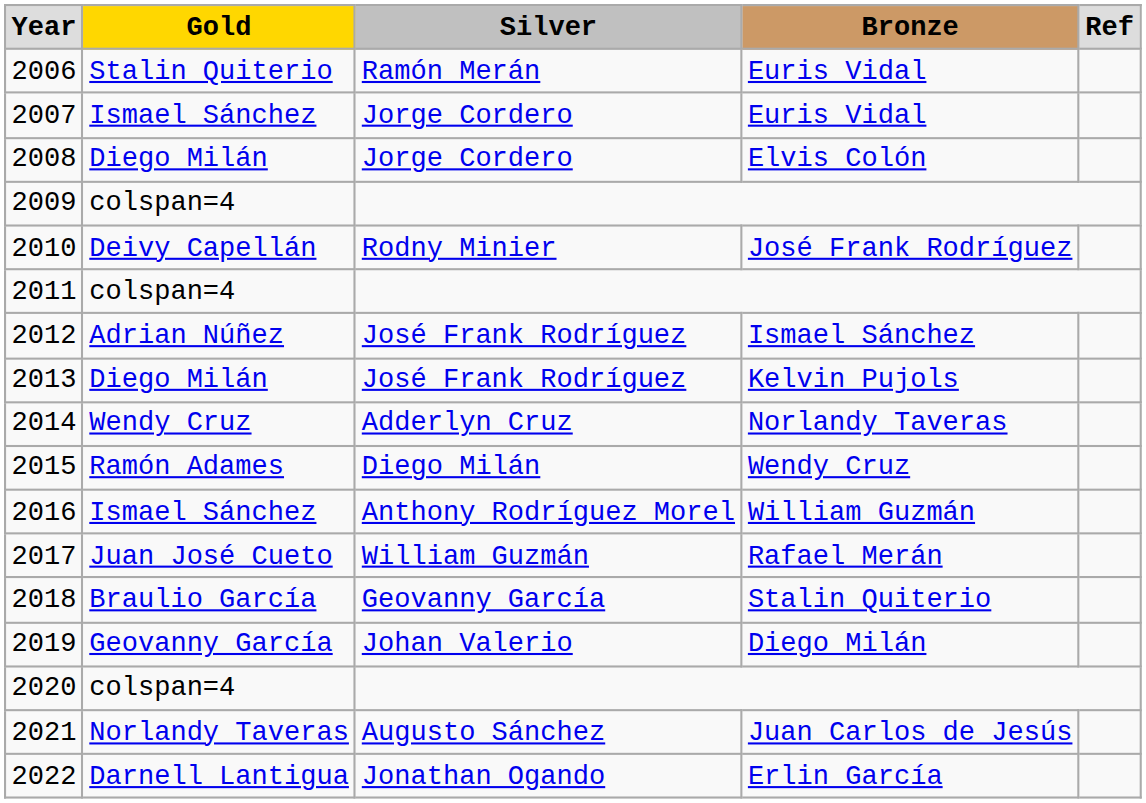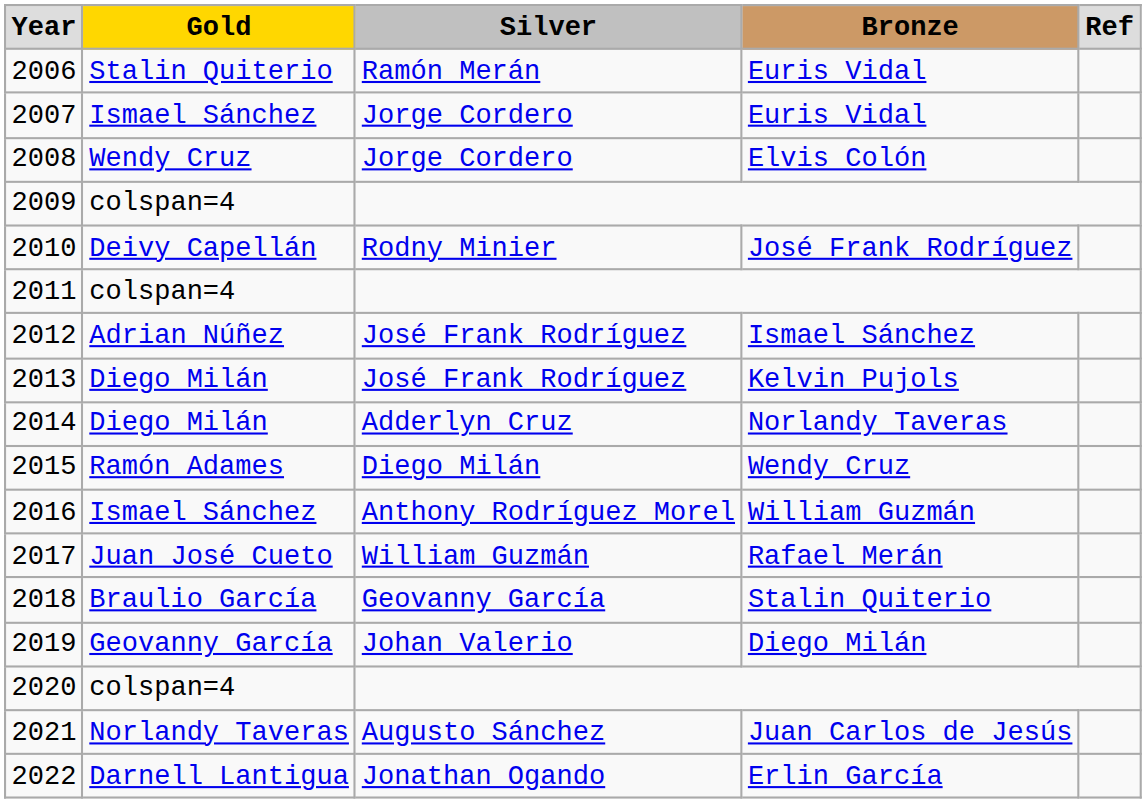(179, 159) Diego Milán -> (170, 159) Wendy Cruz
(170, 424) Wendy Cruz -> (179, 424) Diego Milán
